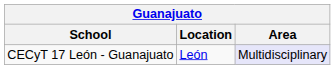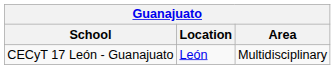(283, 54) lavender background -> (283, 54) no background
